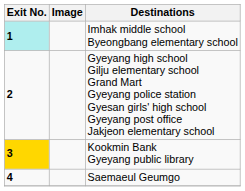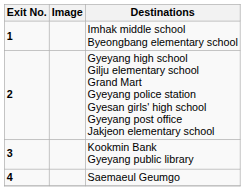(10, 36) paleturquoise background -> (10, 36) no background
(10, 154) gold background -> (10, 154) no background
